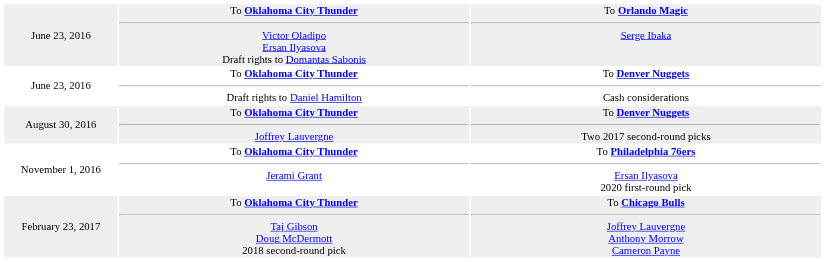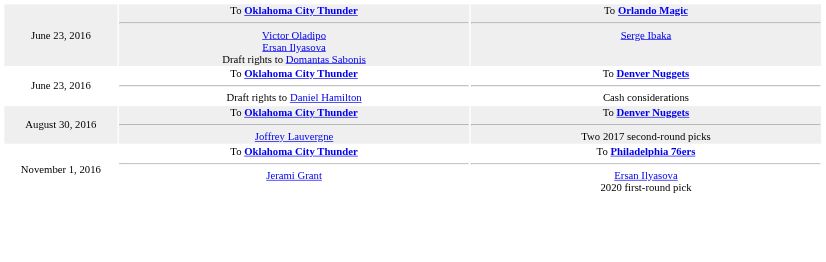- row: (61, 226)
